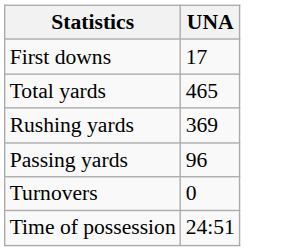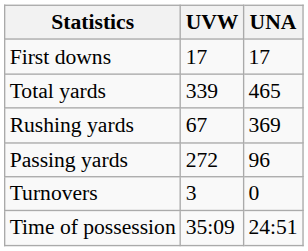+ column: (212, 22)
